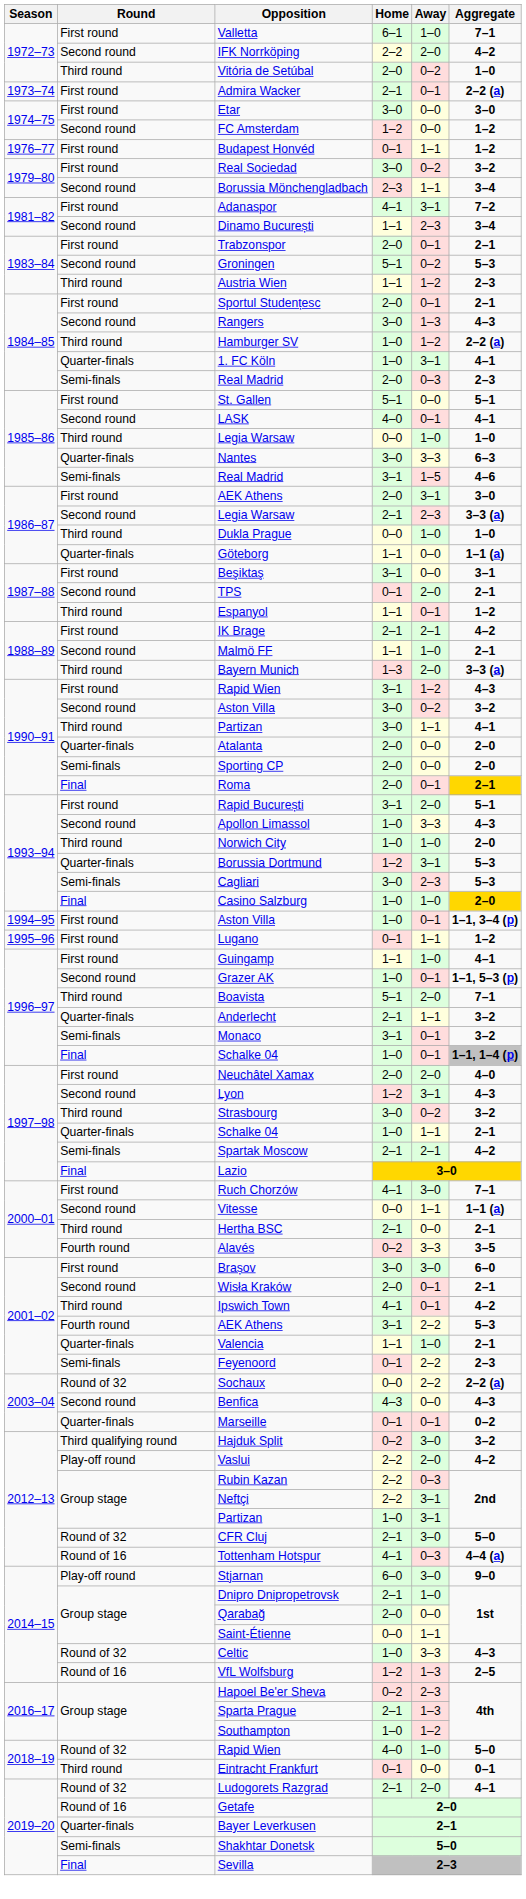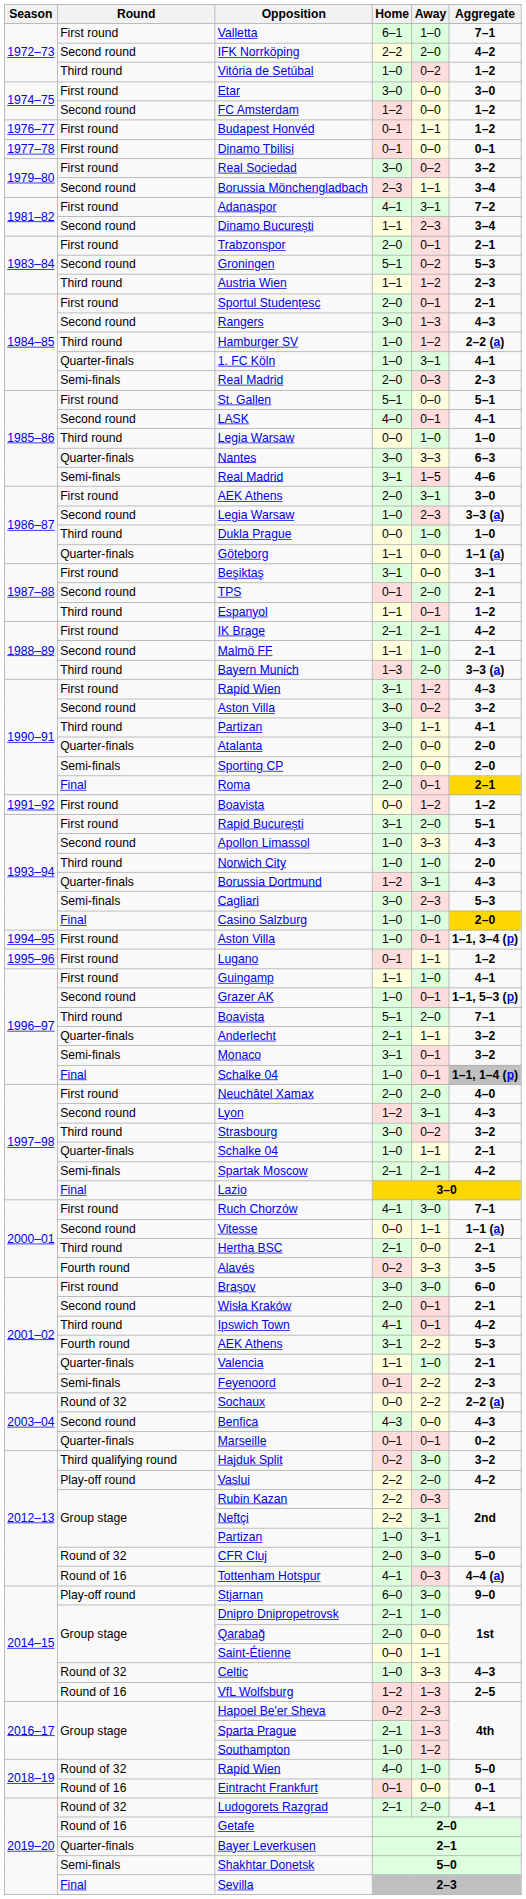(392, 71) 2–0 -> (392, 71) 1–0
(485, 71) 1–0 -> (485, 71) 1–2
- row: (31, 91)
+ row: (31, 149)
(392, 515) 2–1 -> (392, 515) 1–0
+ row: (31, 804)
(485, 862) 5–3 -> (485, 881) 4–3
(392, 1537) 2–1 -> (392, 1556) 2–0
(91, 1769) Third round -> (93, 1788) Round of 16
